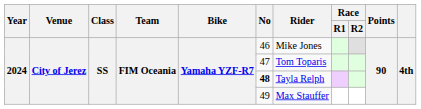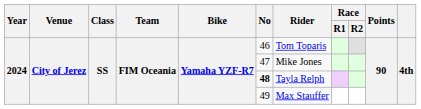(299, 45) Mike Jones -> (301, 45) Tom Toparis
(301, 62) Tom Toparis -> (299, 62) Mike Jones
